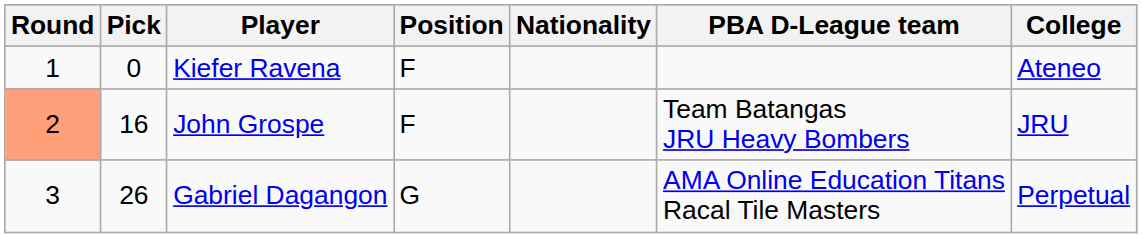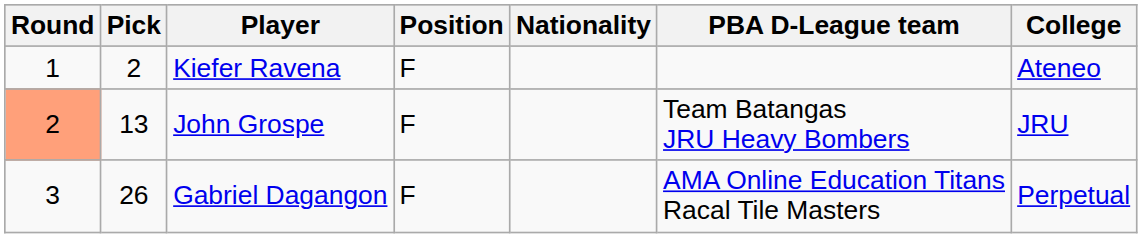(134, 67) 0 -> (134, 67) 2
(134, 124) 16 -> (134, 124) 13
(410, 195) G -> (408, 195) F
